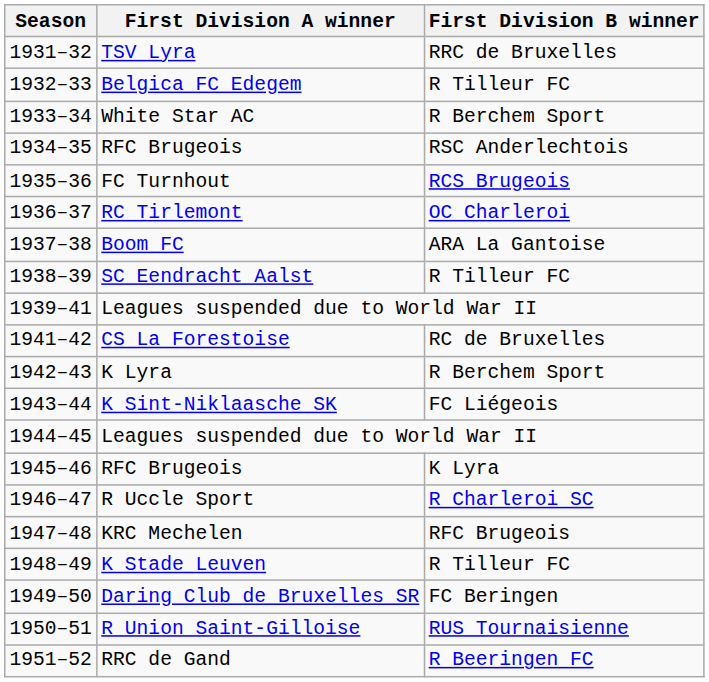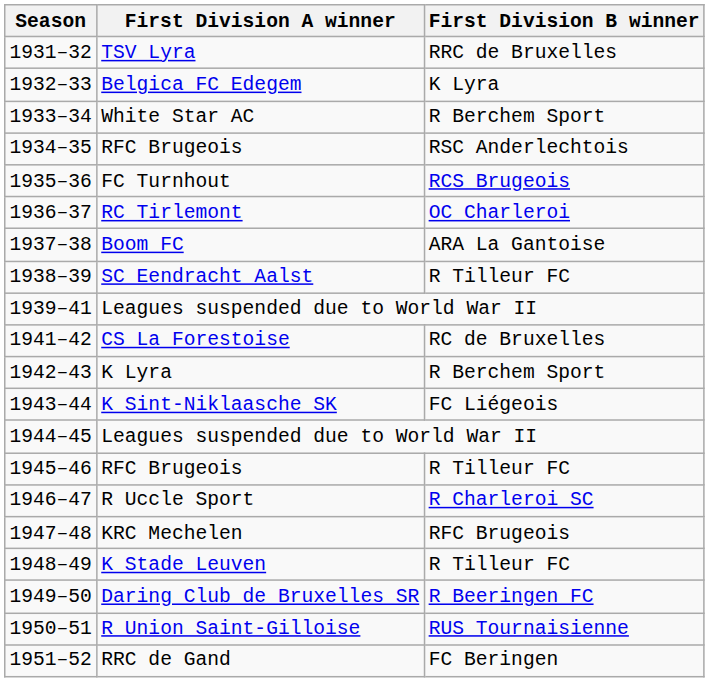(499, 85) R Tilleur FC -> (464, 85) K Lyra
(464, 469) K Lyra -> (499, 469) R Tilleur FC
(493, 597) FC Beringen -> (511, 597) R Beeringen FC
(511, 661) R Beeringen FC -> (493, 661) FC Beringen
